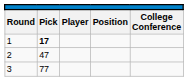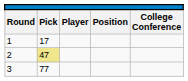(44, 41) bold -> (44, 41) normal
(44, 55) no background -> (44, 55) khaki background
